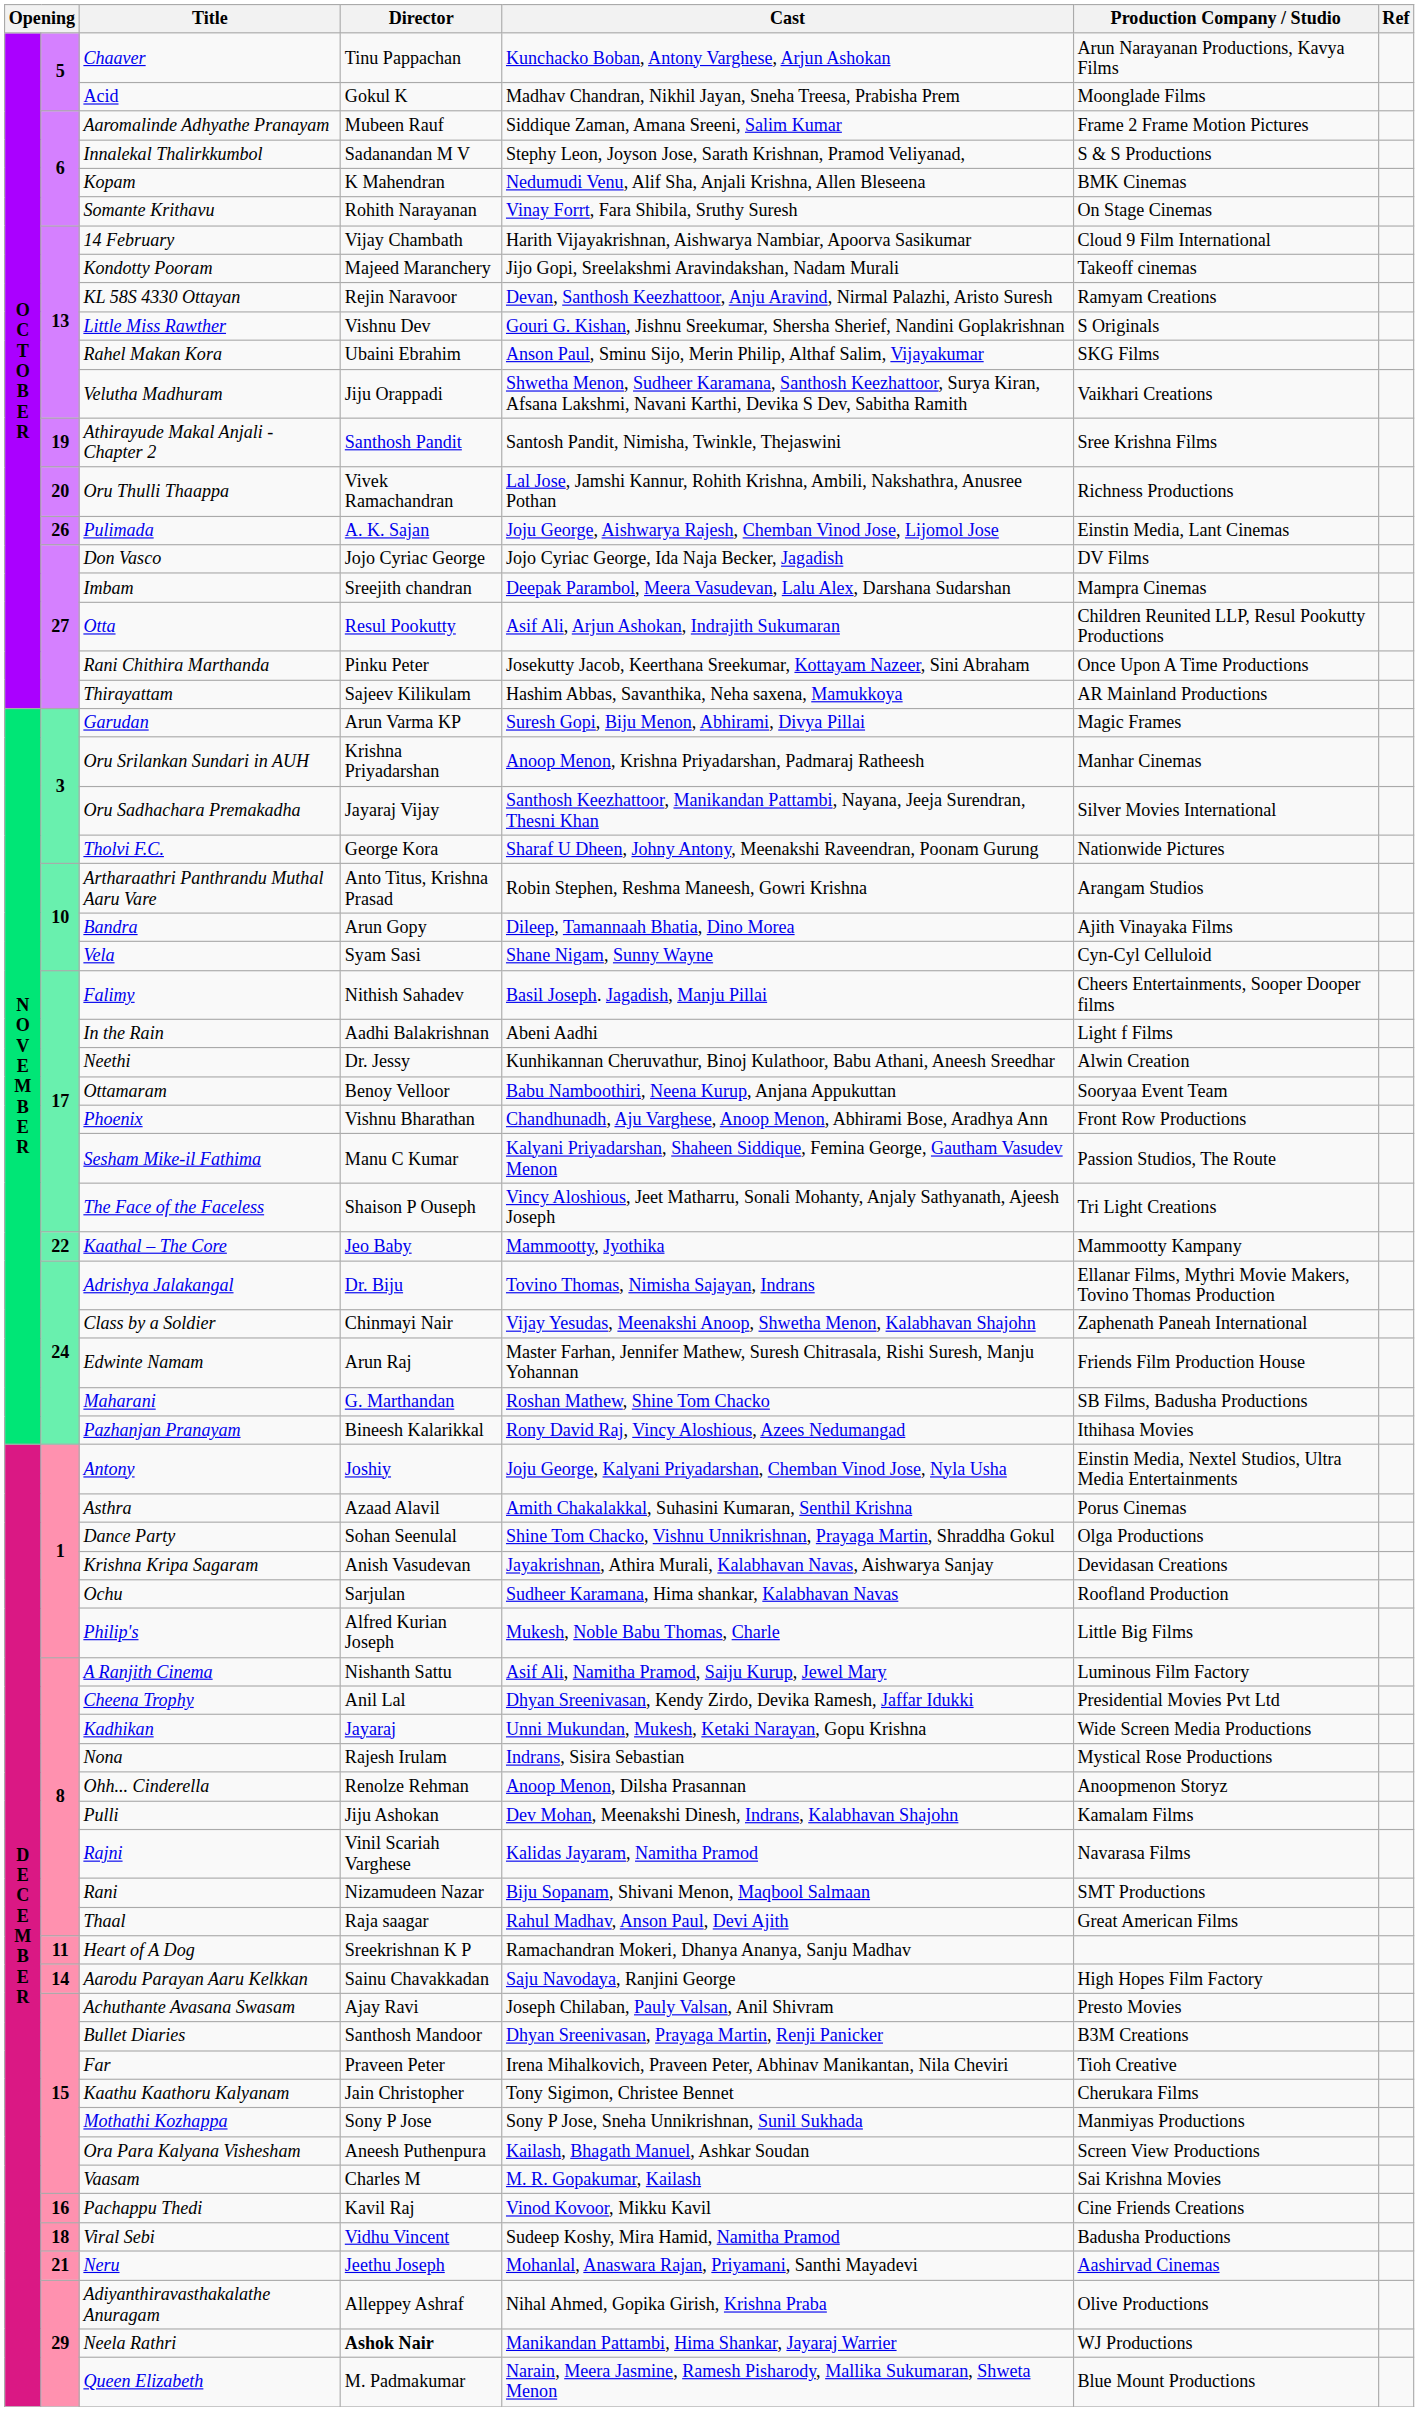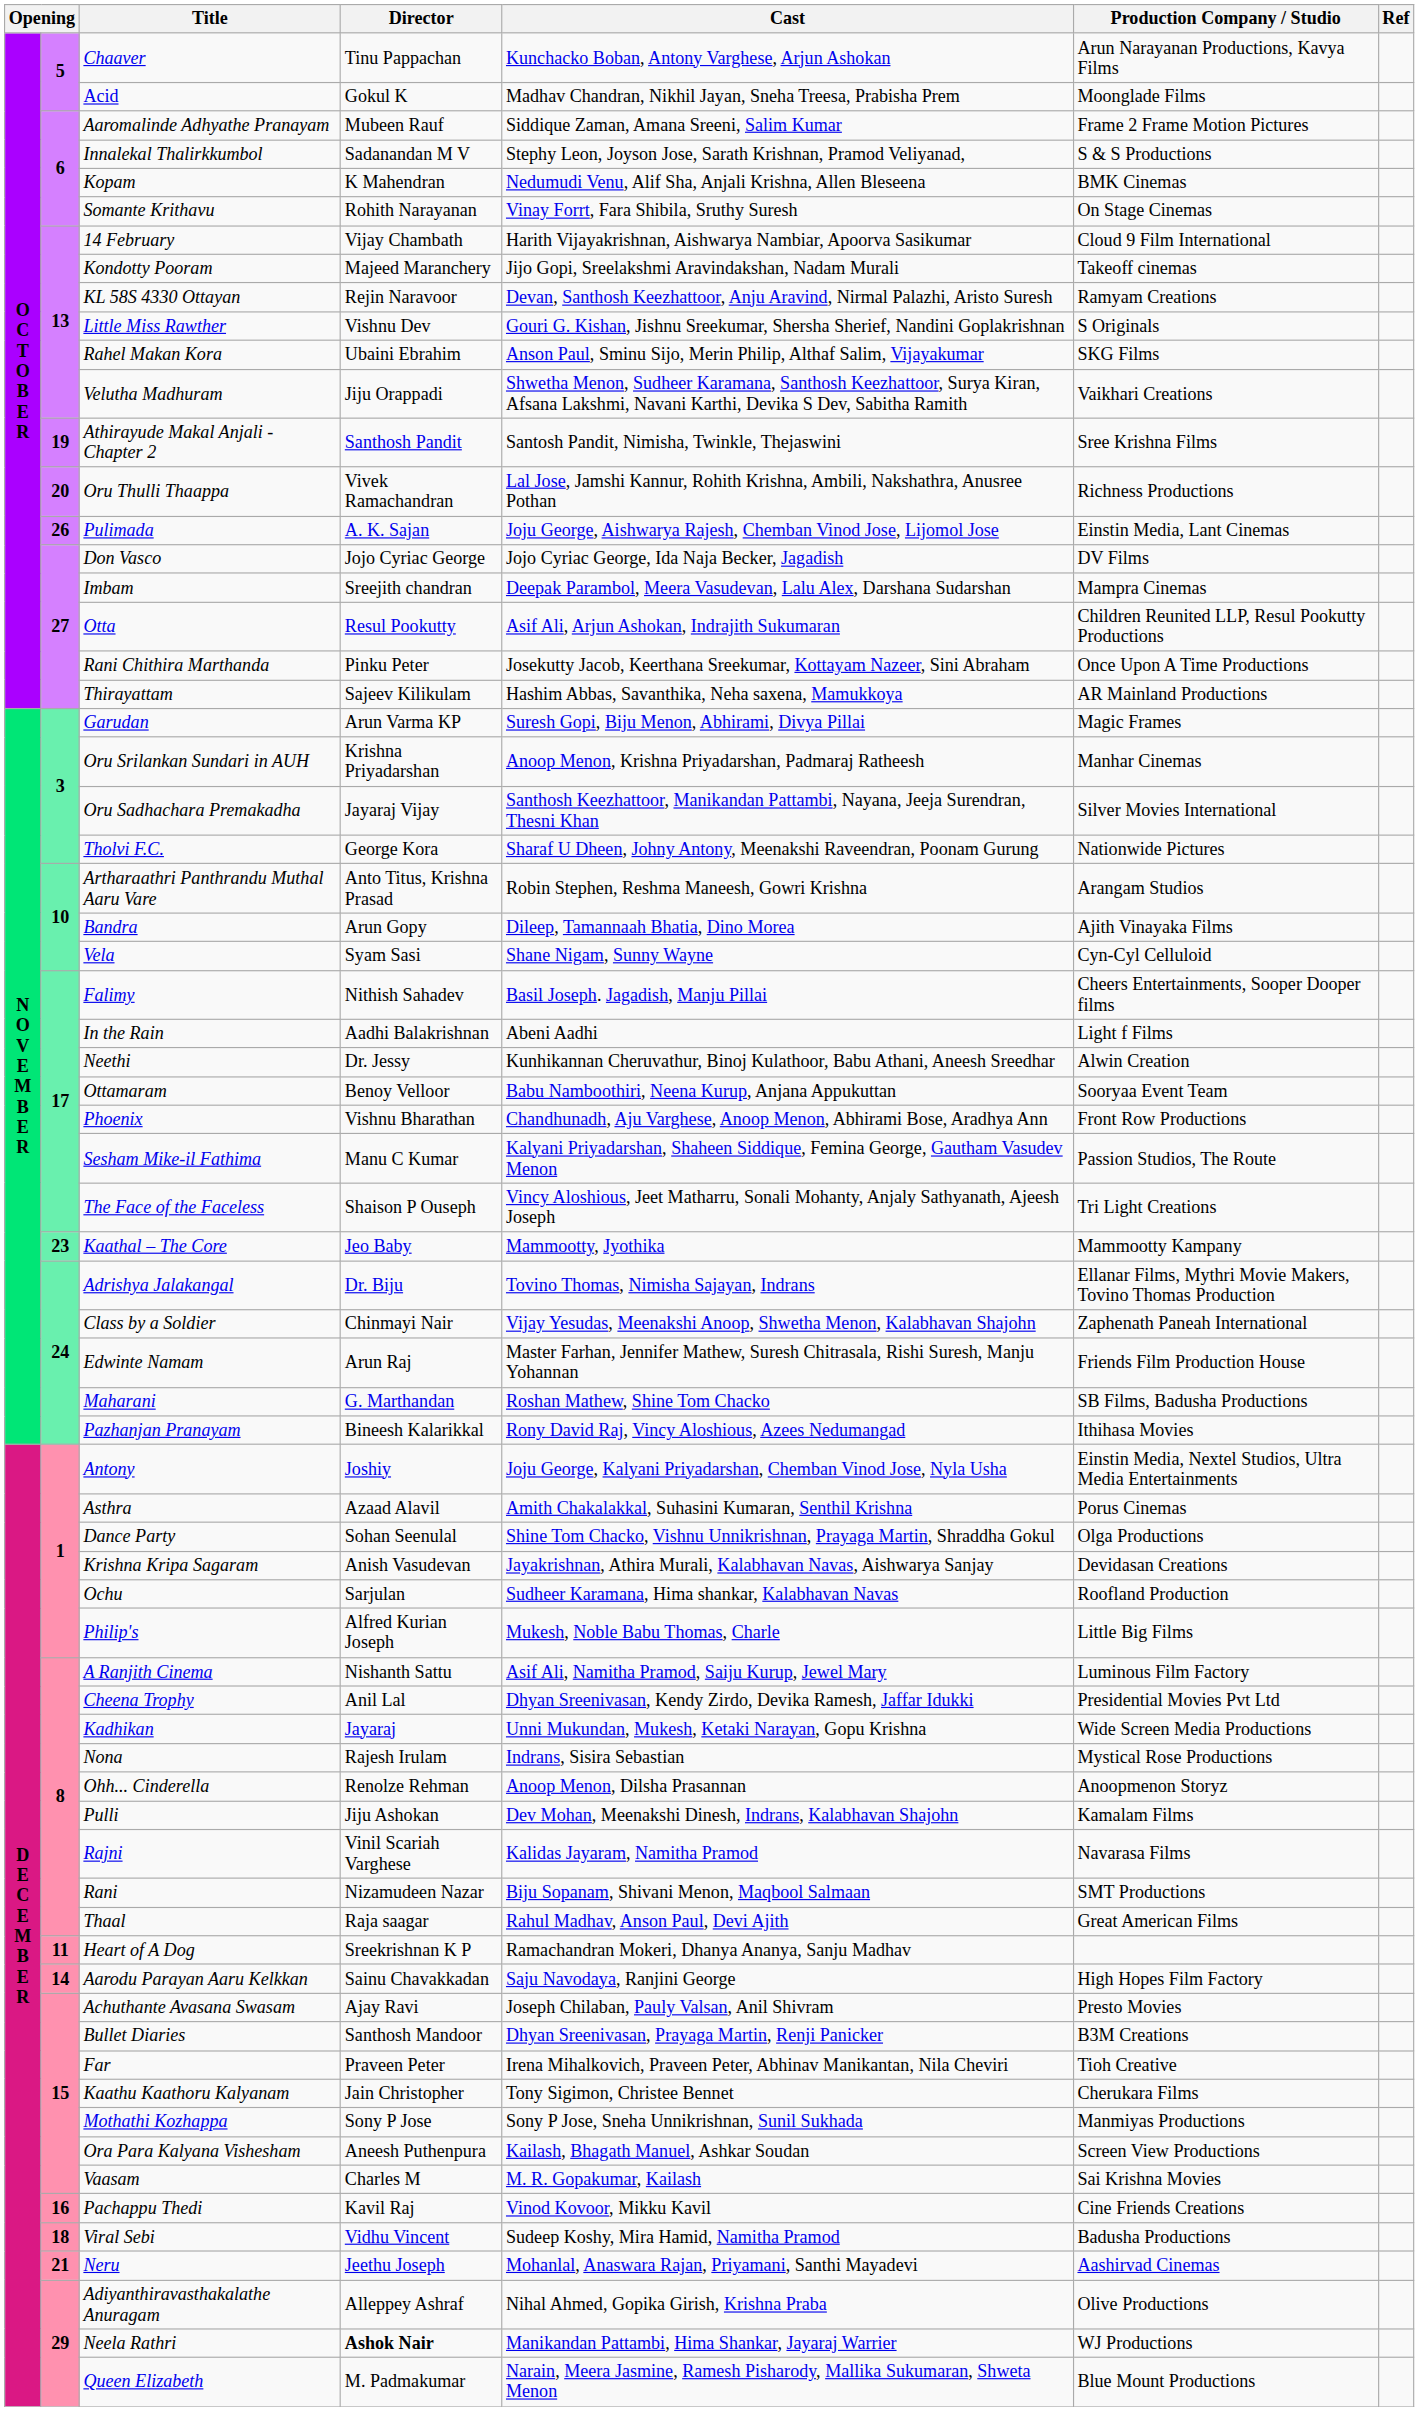(60, 1246) 22 -> (60, 1246) 23
